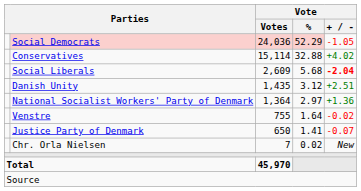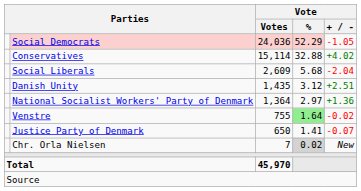(340, 71) bold -> (340, 71) normal
(311, 116) no background -> (311, 116) lightgreen background
(311, 145) no background -> (311, 145) lightgrey background
